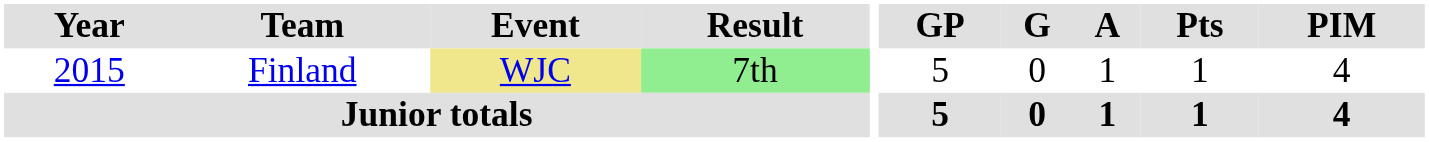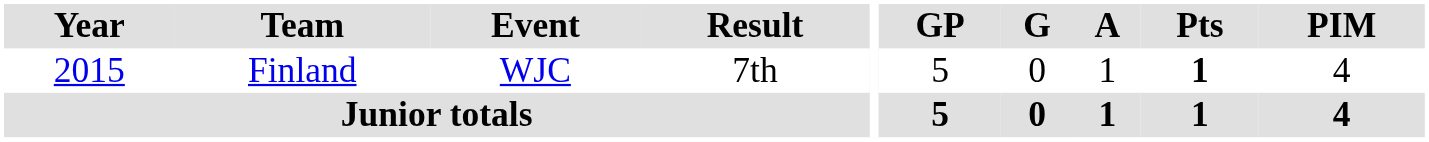(535, 69) khaki background -> (535, 69) no background
(755, 69) lightgreen background -> (755, 69) no background
(1200, 69) normal -> (1200, 69) bold
